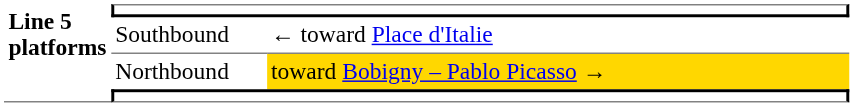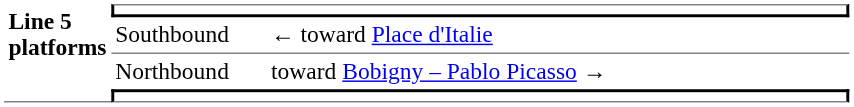(439, 71) gold background -> (439, 71) no background
